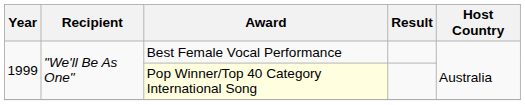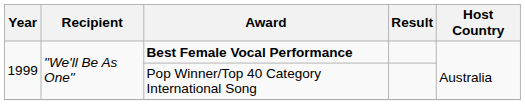(244, 52) normal -> (250, 52) bold
(234, 81) lightyellow background -> (234, 81) no background
